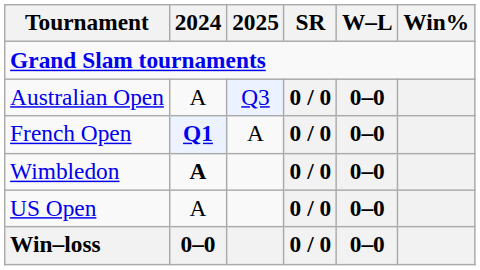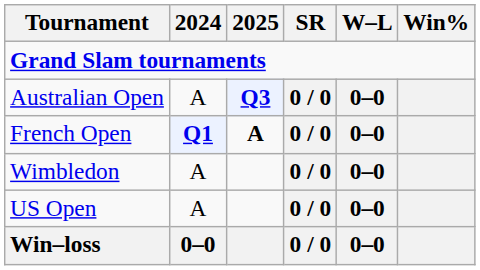(255, 97) normal -> (255, 97) bold
(255, 134) normal -> (255, 134) bold
(198, 171) bold -> (198, 171) normal
